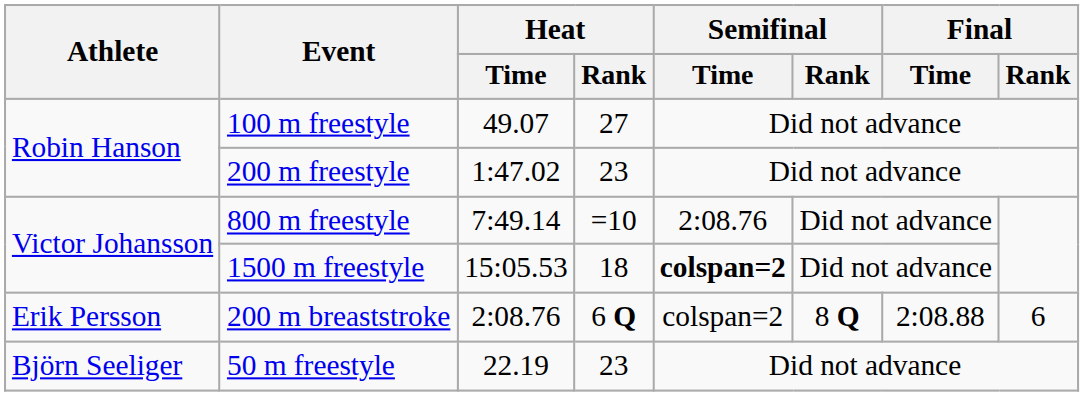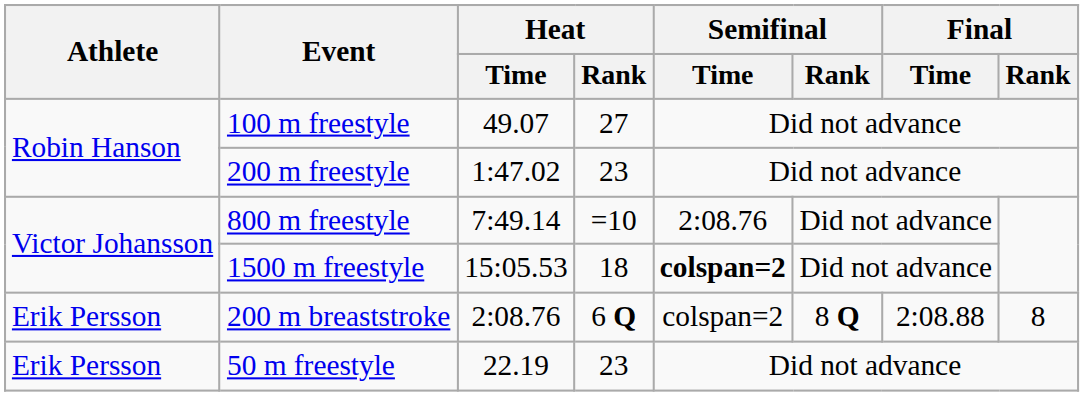(1038, 317) 6 -> (1038, 317) 8
(97, 365) Björn Seeliger -> (87, 365) Erik Persson
